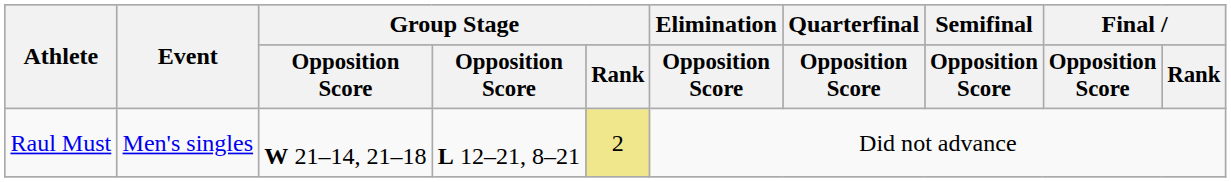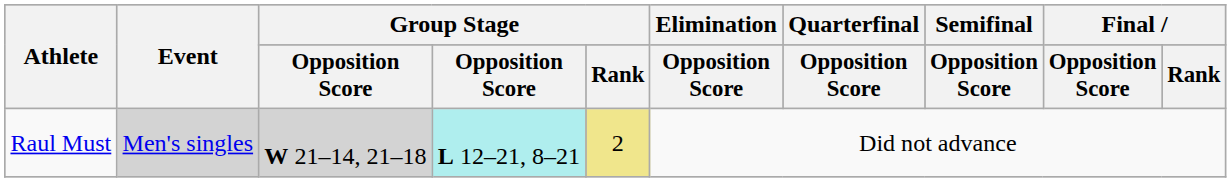(188, 142) no background -> (188, 142) lightgrey background
(345, 157) no background -> (345, 157) lightgrey background
(509, 157) no background -> (509, 157) paleturquoise background
